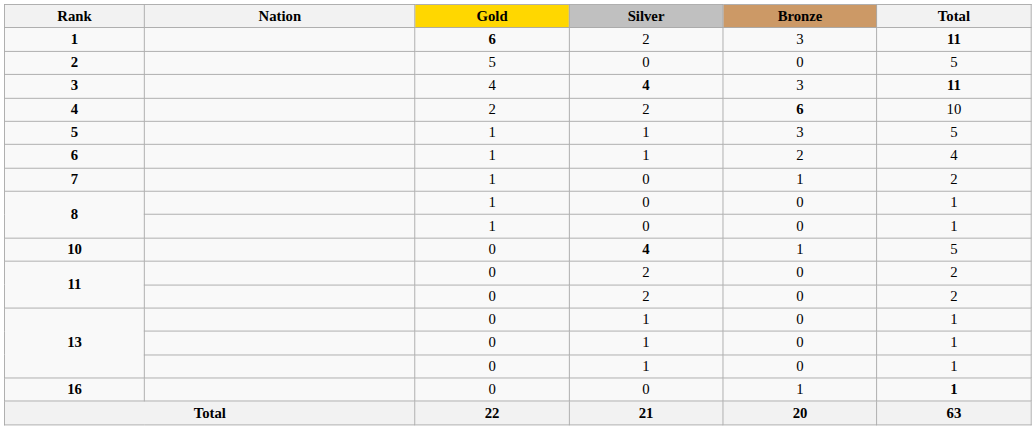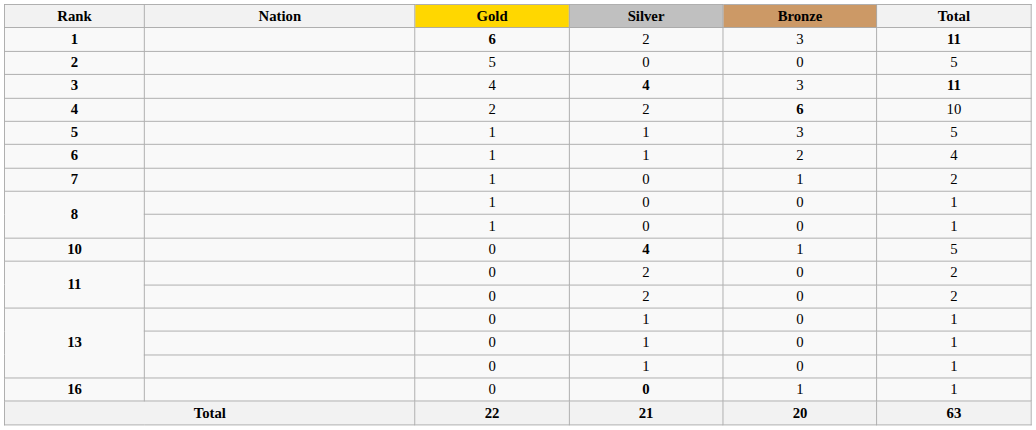(646, 389) normal -> (646, 389) bold
(954, 389) bold -> (954, 389) normal
